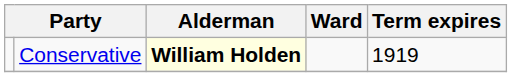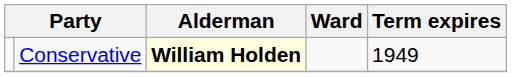(395, 54) 1919 -> (395, 54) 1949
